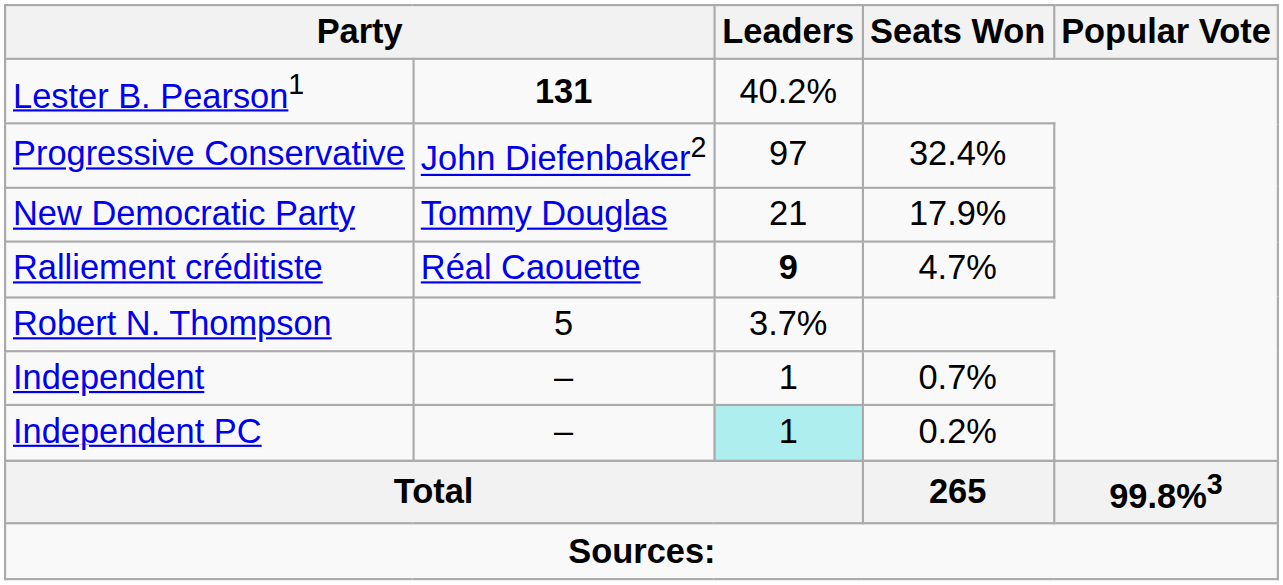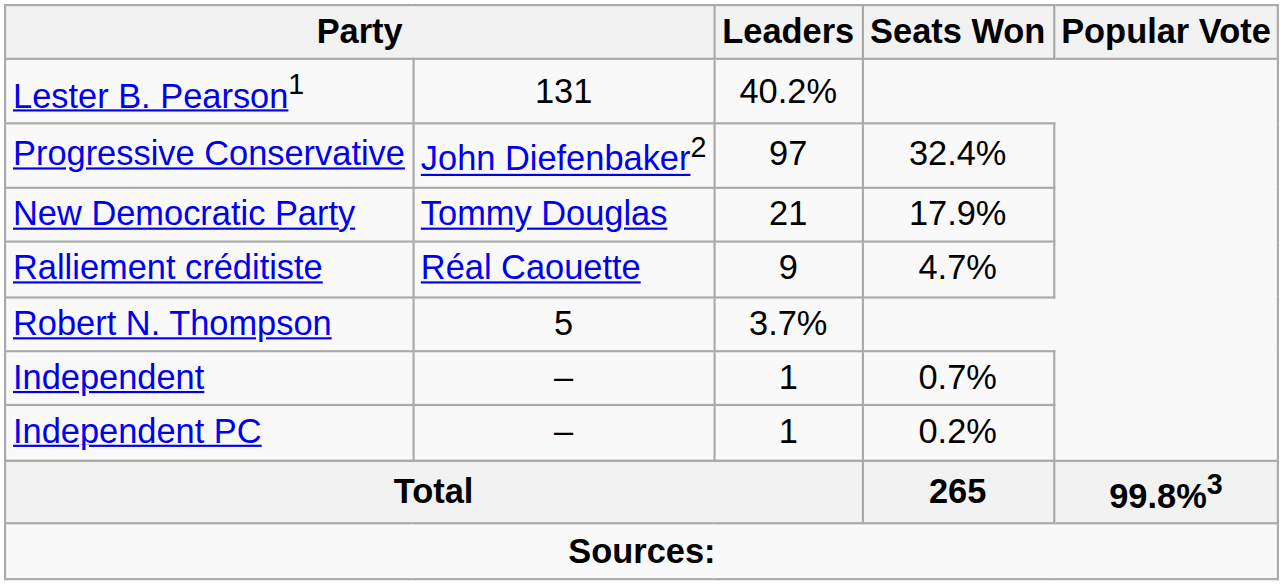(564, 90) bold -> (564, 90) normal
(788, 268) bold -> (788, 268) normal
(788, 432) paleturquoise background -> (788, 432) no background
